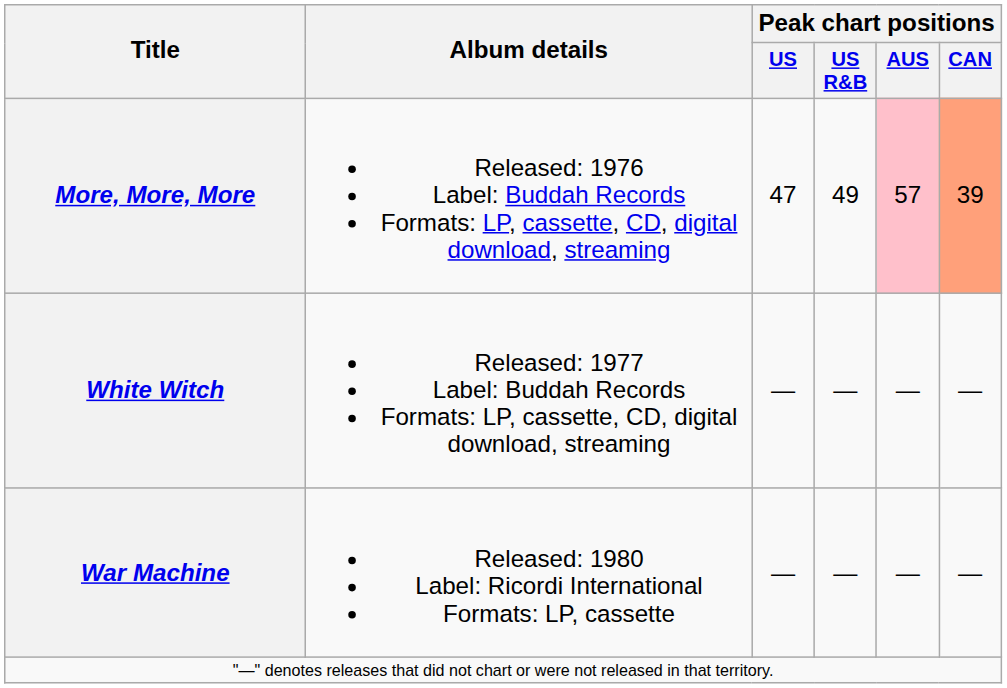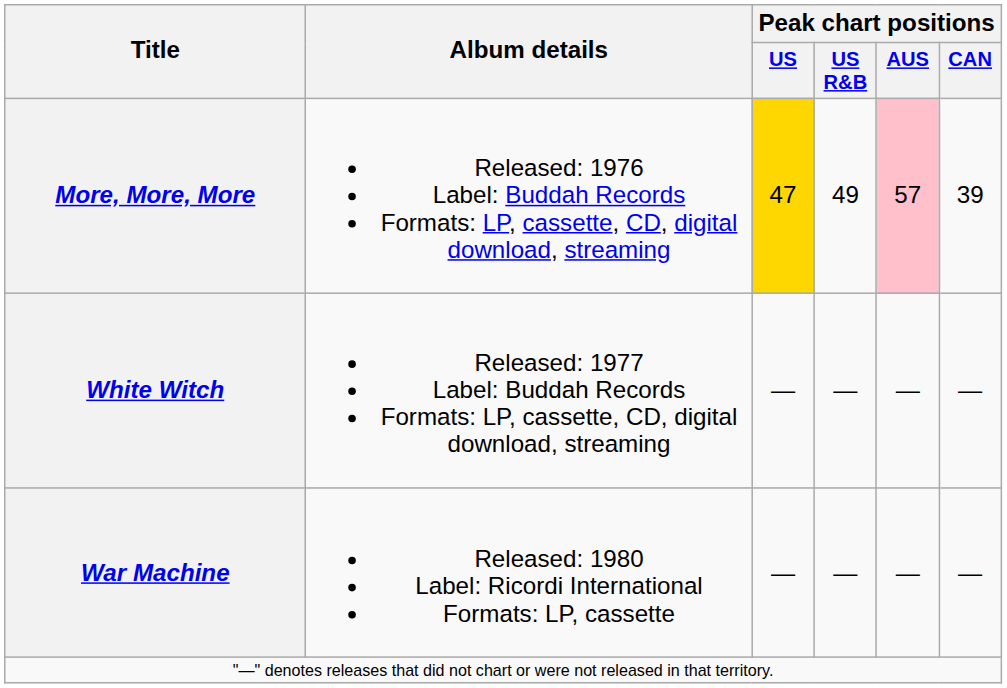(783, 195) no background -> (783, 195) gold background
(970, 195) lightsalmon background -> (970, 195) no background
